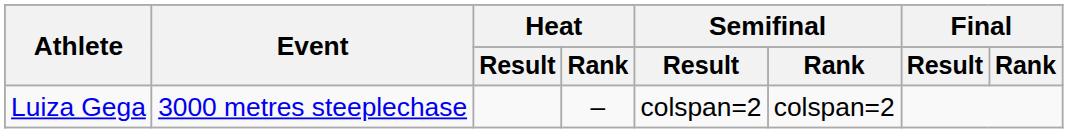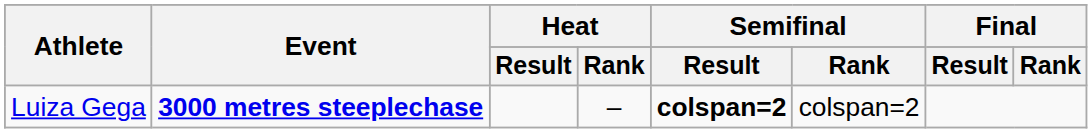(313, 107) normal -> (321, 107) bold
(701, 107) normal -> (722, 107) bold
